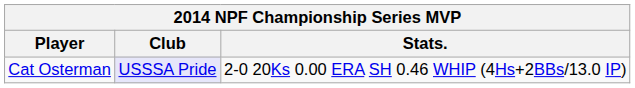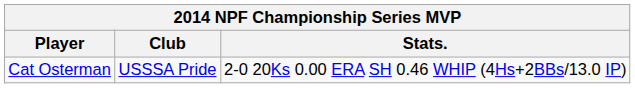(167, 69) lavender background -> (167, 69) no background
